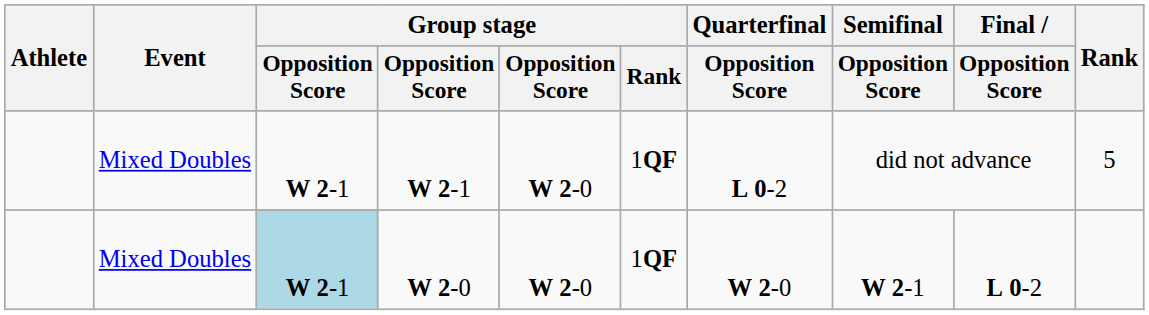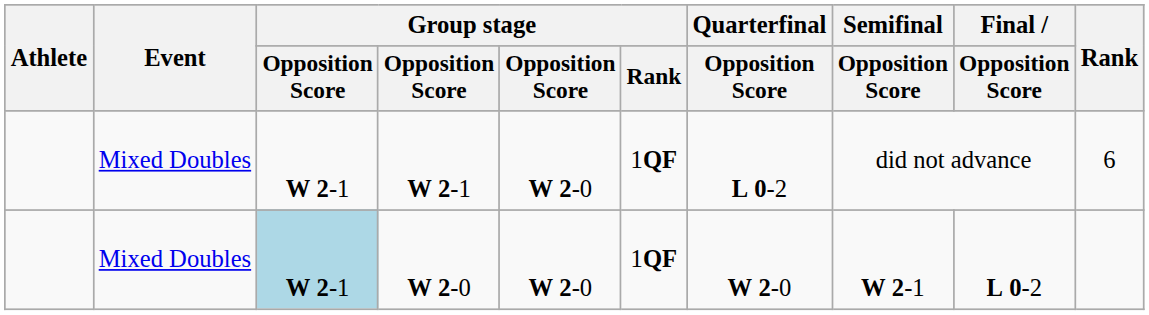(1109, 160) 5 -> (1109, 160) 6
